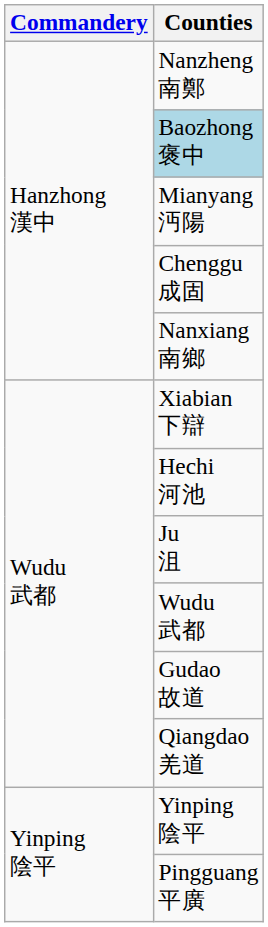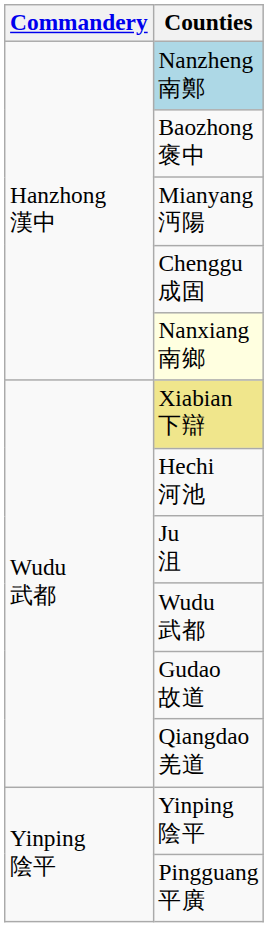(206, 73) no background -> (206, 73) lightblue background
(206, 141) lightblue background -> (206, 141) no background
(204, 344) no background -> (204, 344) lightyellow background
(195, 412) no background -> (195, 412) khaki background
